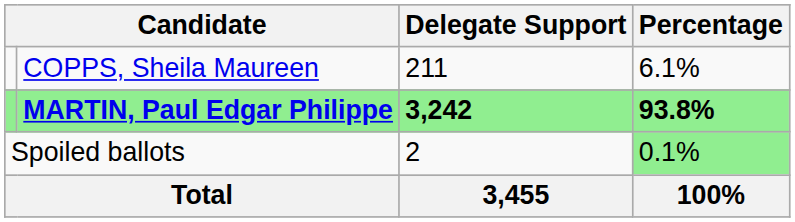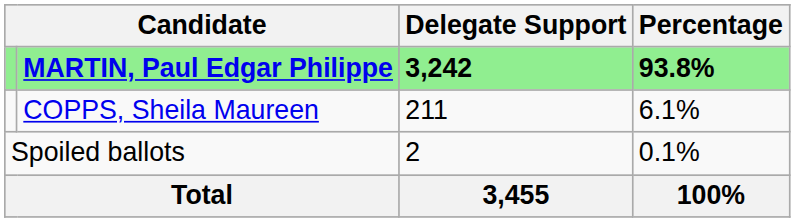rows swapped: (208, 110) <-> (171, 68)
(669, 152) lightgreen background -> (669, 152) no background
